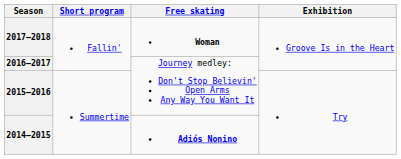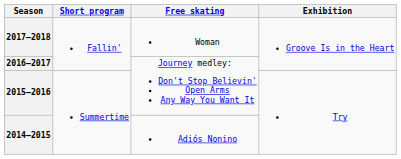(195, 42) bold -> (195, 42) normal
(195, 139) bold -> (195, 139) normal
